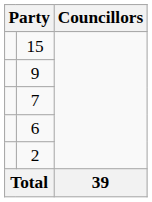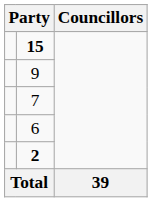(35, 45) normal -> (35, 45) bold
(35, 155) normal -> (35, 155) bold
